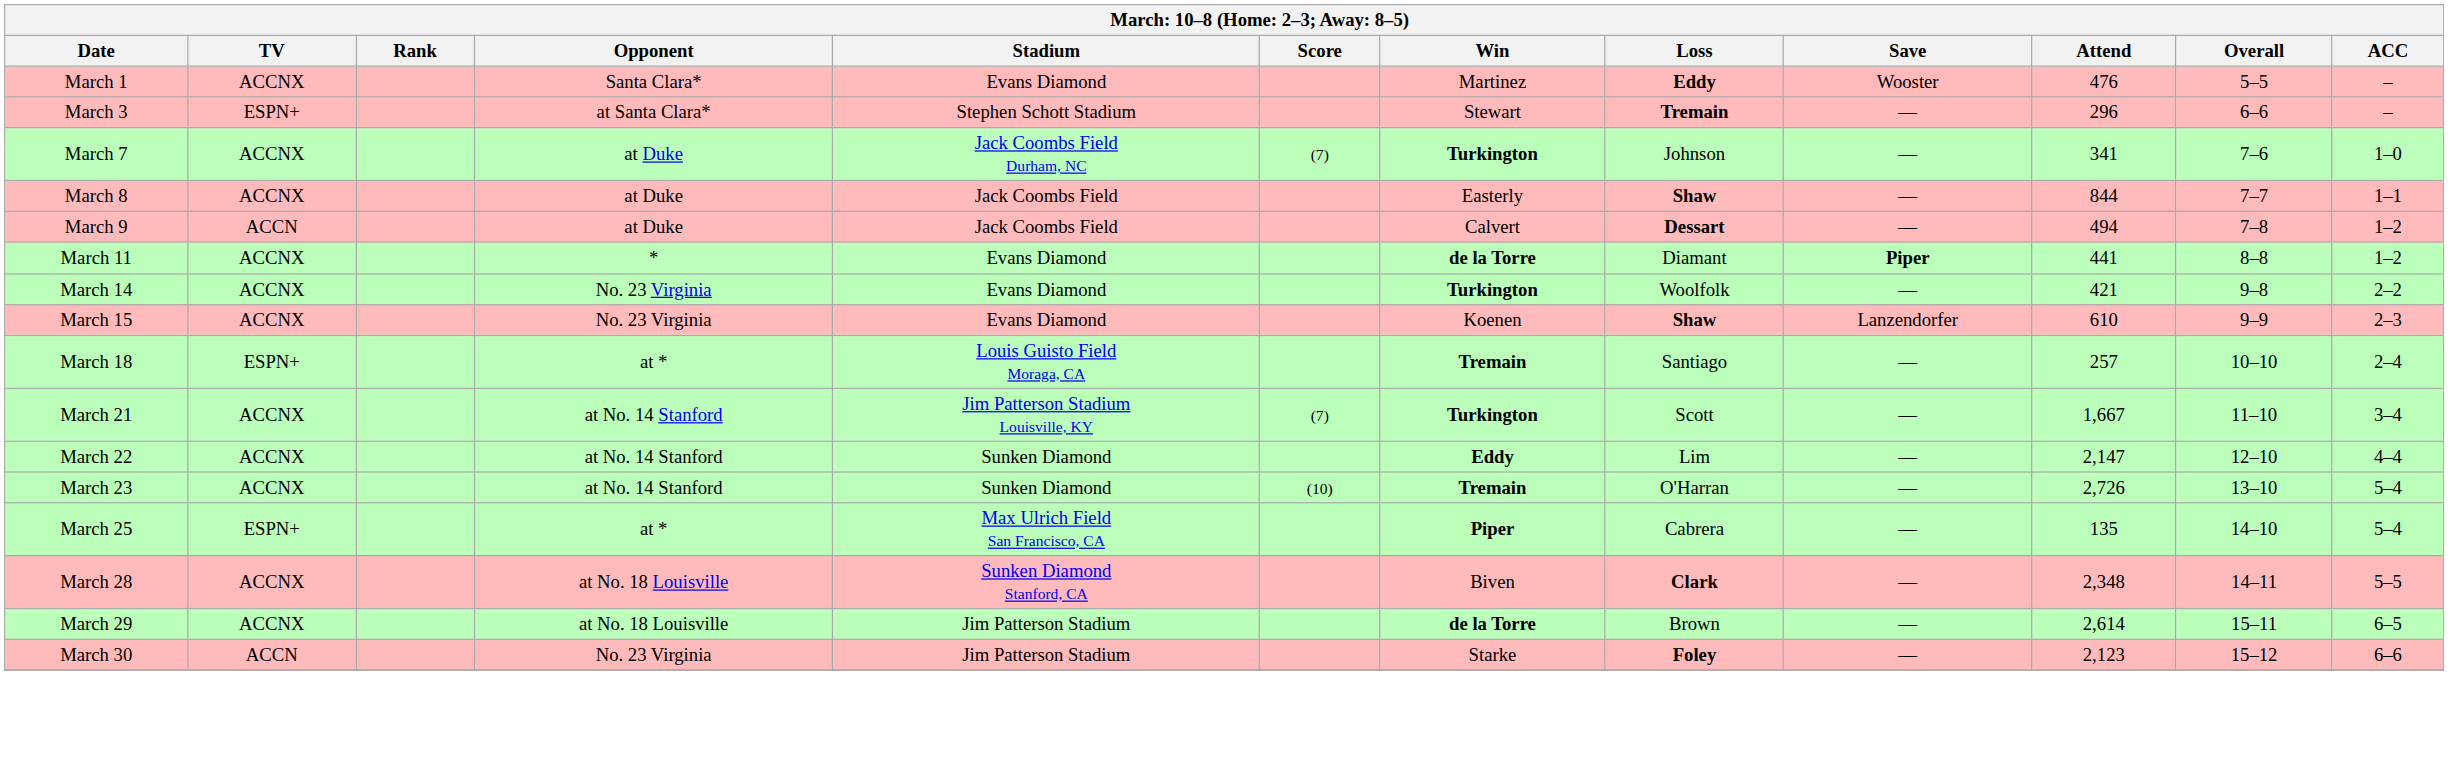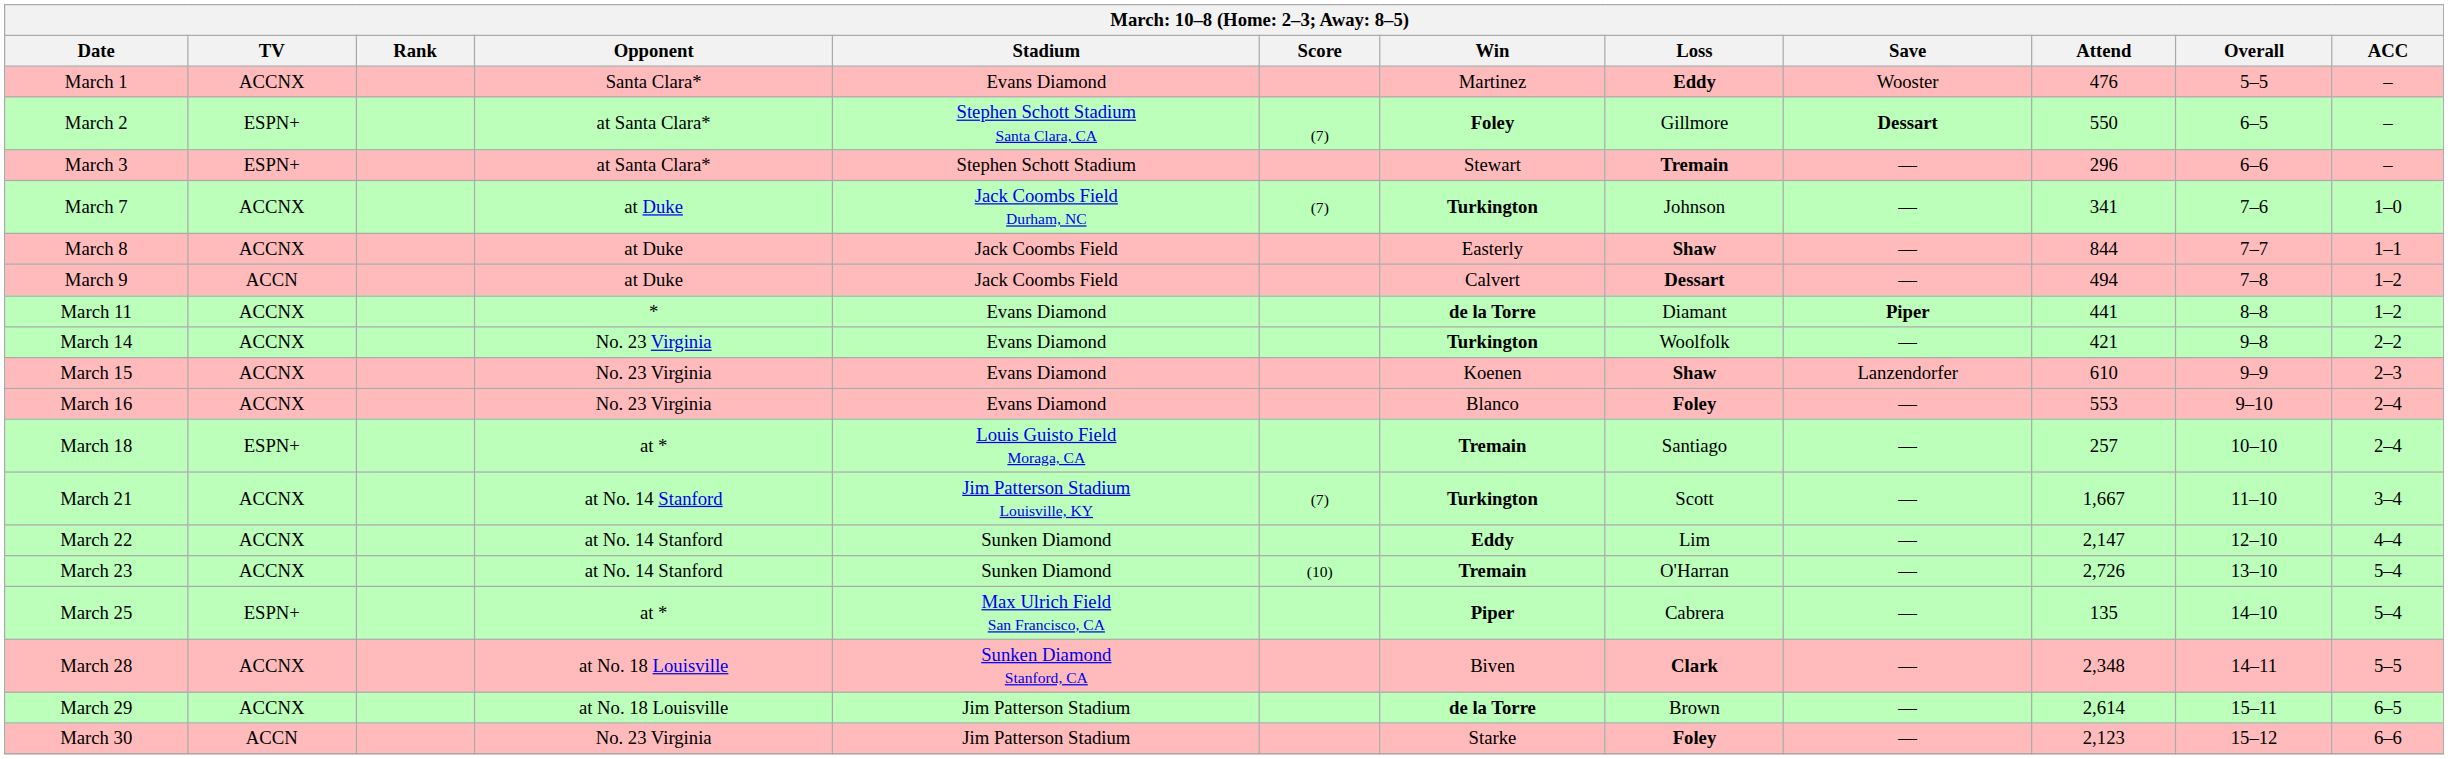+ row: (96, 123)
+ row: (96, 403)
